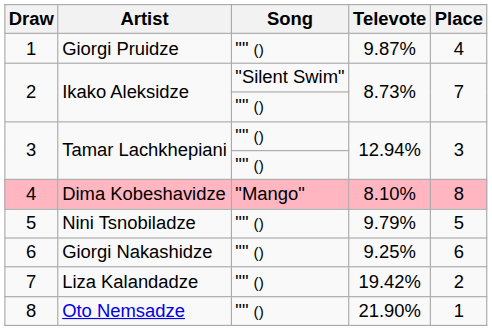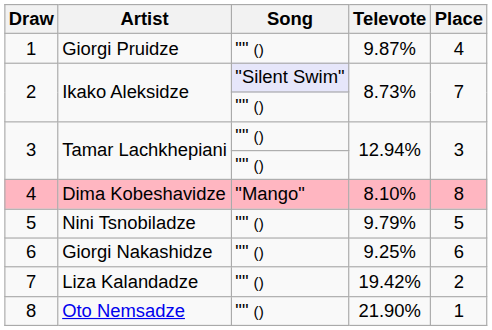(290, 77) no background -> (290, 77) lavender background
